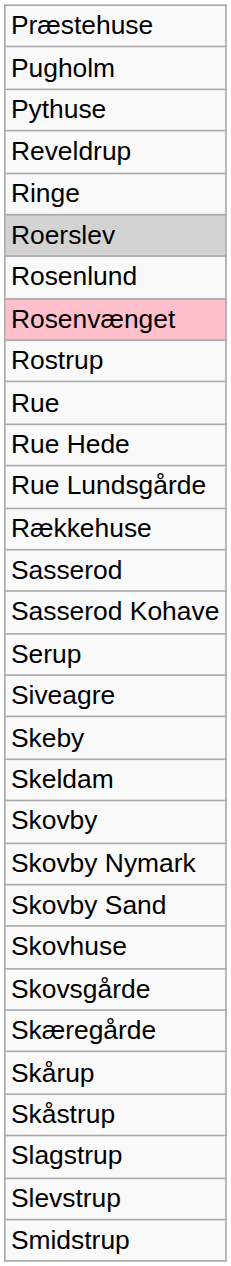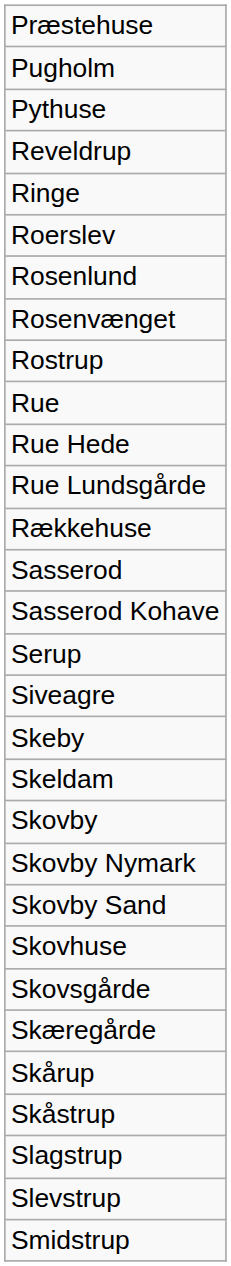(63, 235) lightgrey background -> (63, 235) no background
(93, 318) pink background -> (93, 318) no background
